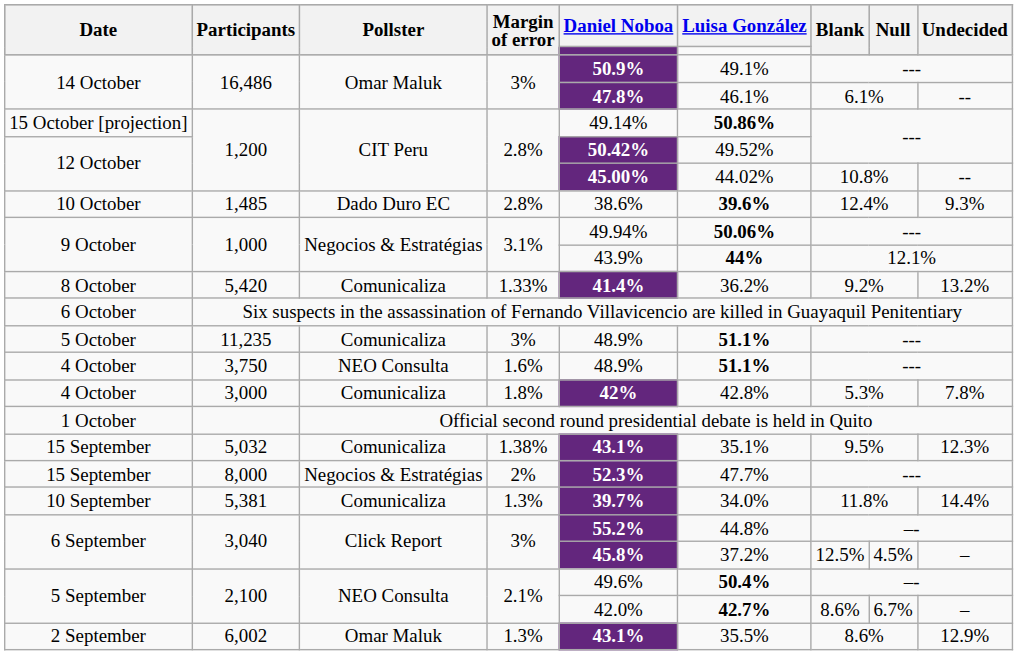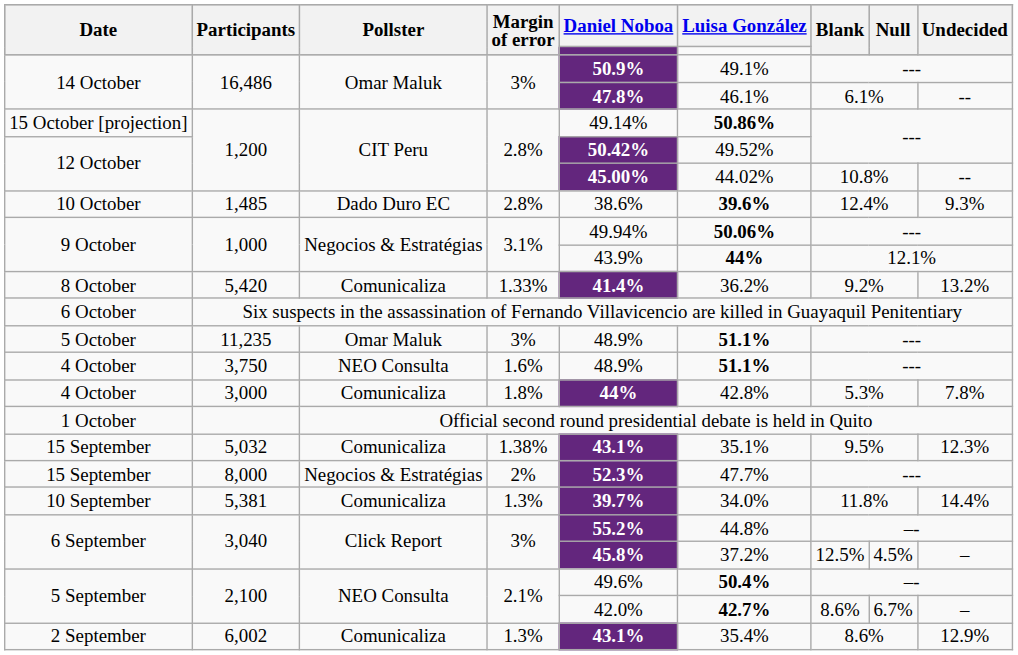(393, 339) Comunicaliza -> (393, 339) Omar Maluk
(618, 393) 42% -> (618, 393) 44%
(393, 636) Omar Maluk -> (393, 636) Comunicaliza
(744, 636) 35.5% -> (744, 636) 35.4%
